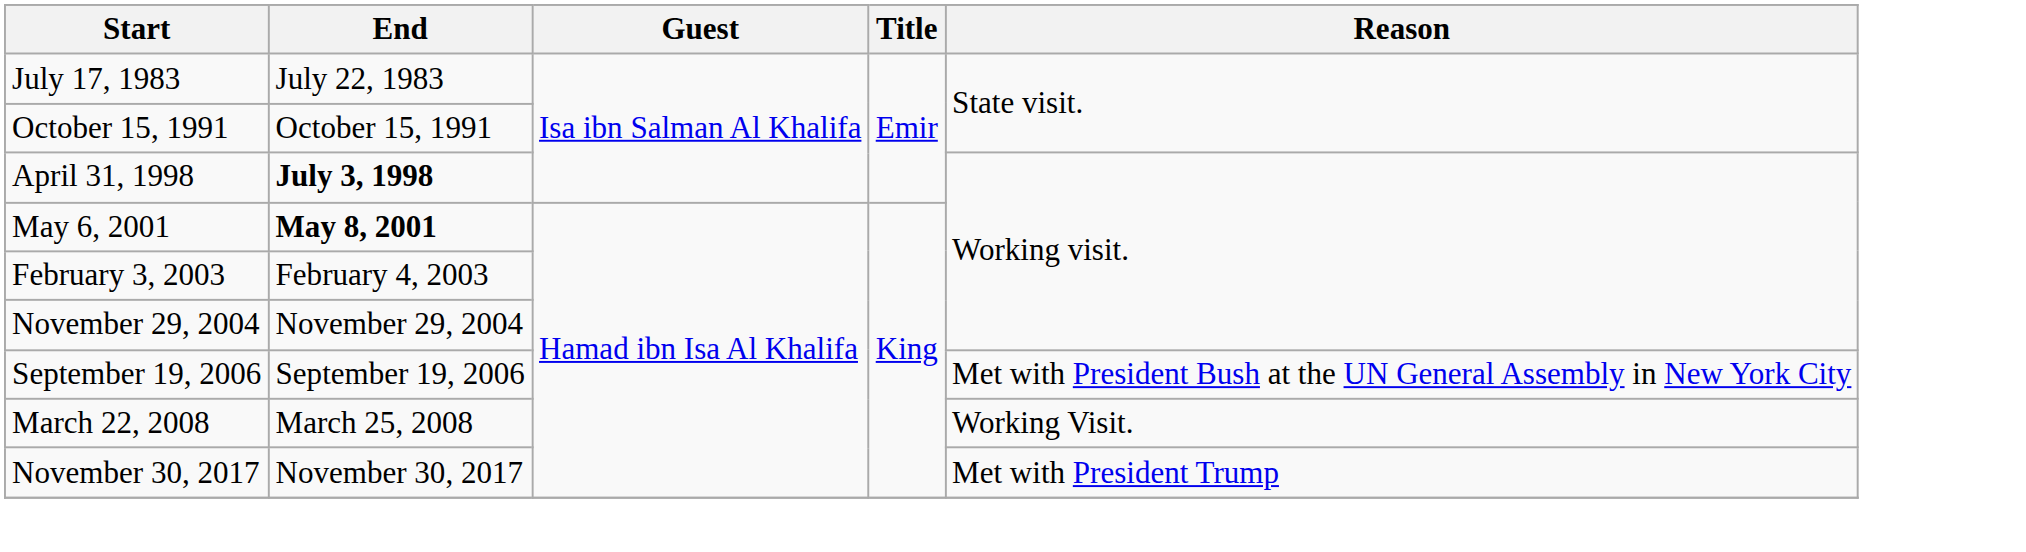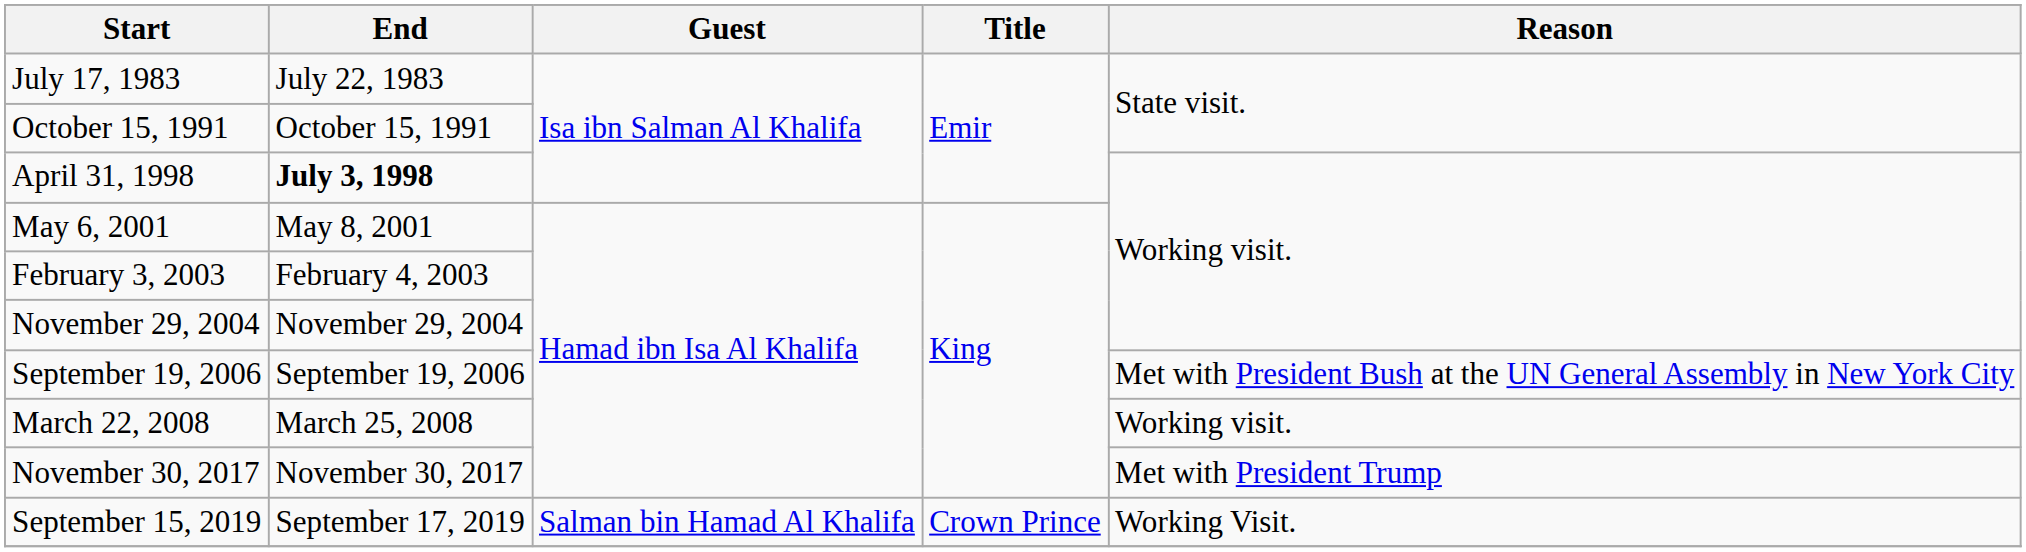(356, 226) bold -> (354, 226) normal
(1043, 422) Working Visit. -> (1203, 422) Working visit.
+ row: (137, 521)
